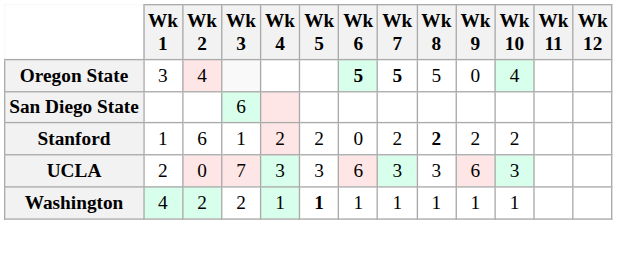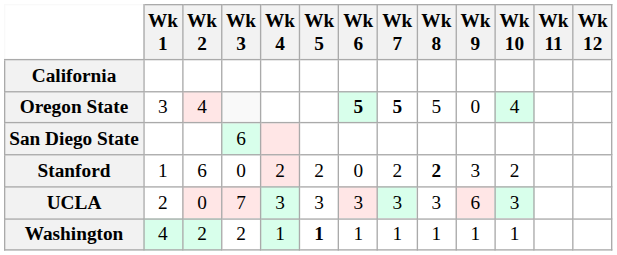+ row: (74, 75)
(241, 139) 1 -> (241, 170) 0
(475, 139) 2 -> (475, 170) 3
(358, 170) 6 -> (358, 202) 3
